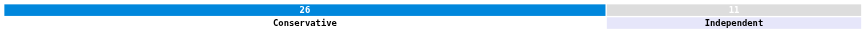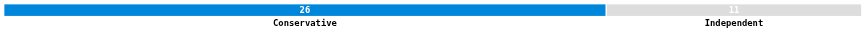(734, 23) lavender background -> (734, 23) no background
